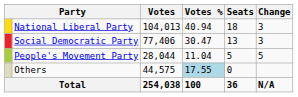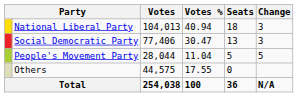(198, 70) lightblue background -> (198, 70) no background
